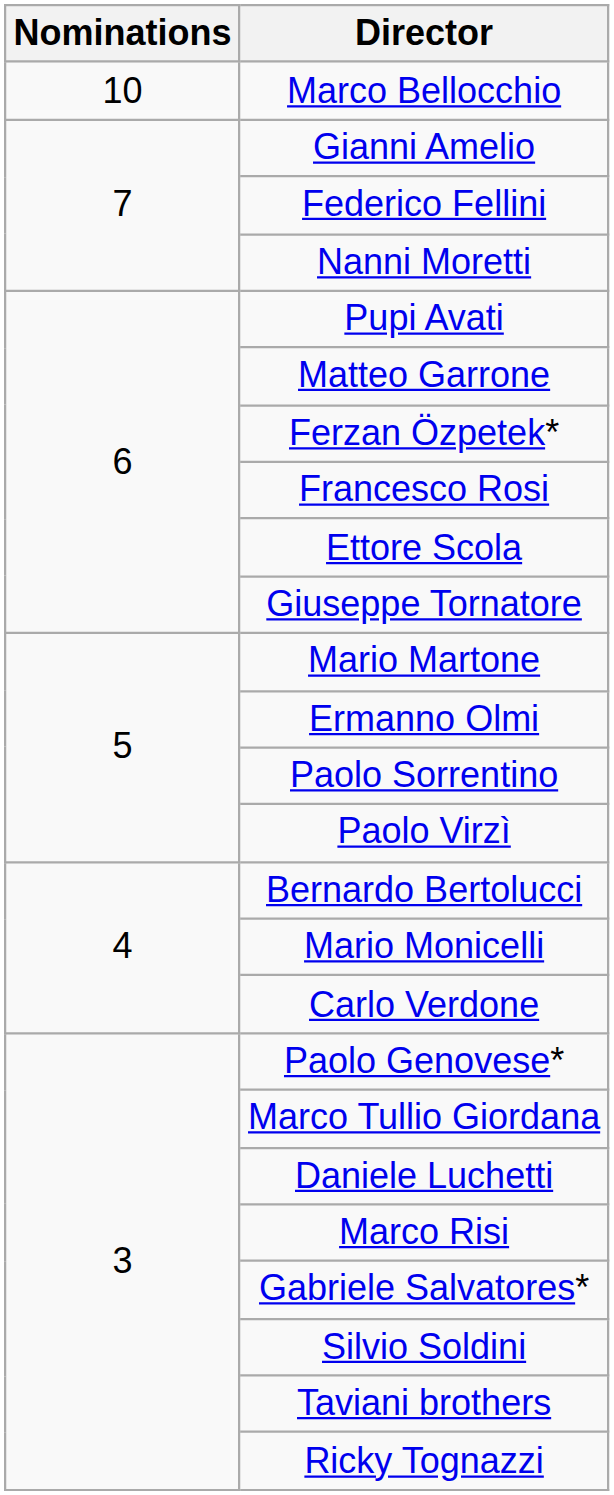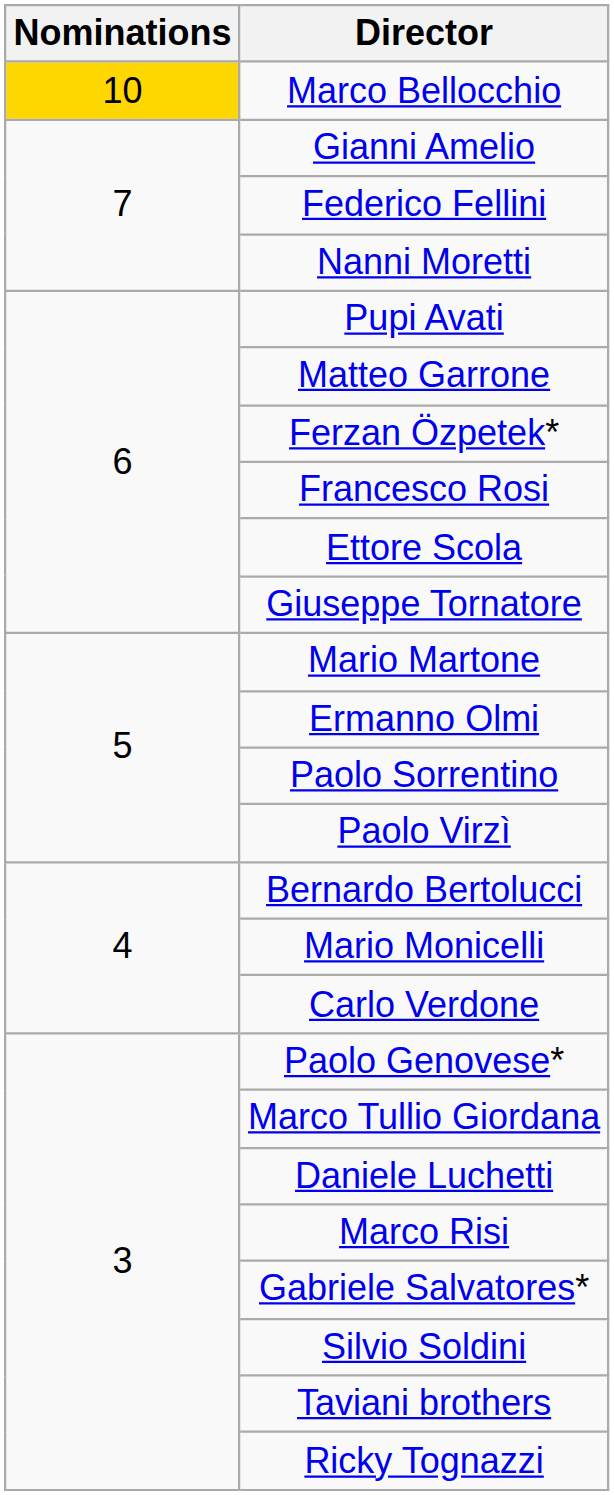(122, 90) no background -> (122, 90) gold background
